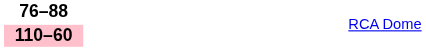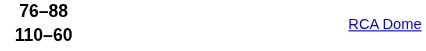(44, 35) pink background -> (44, 35) no background
